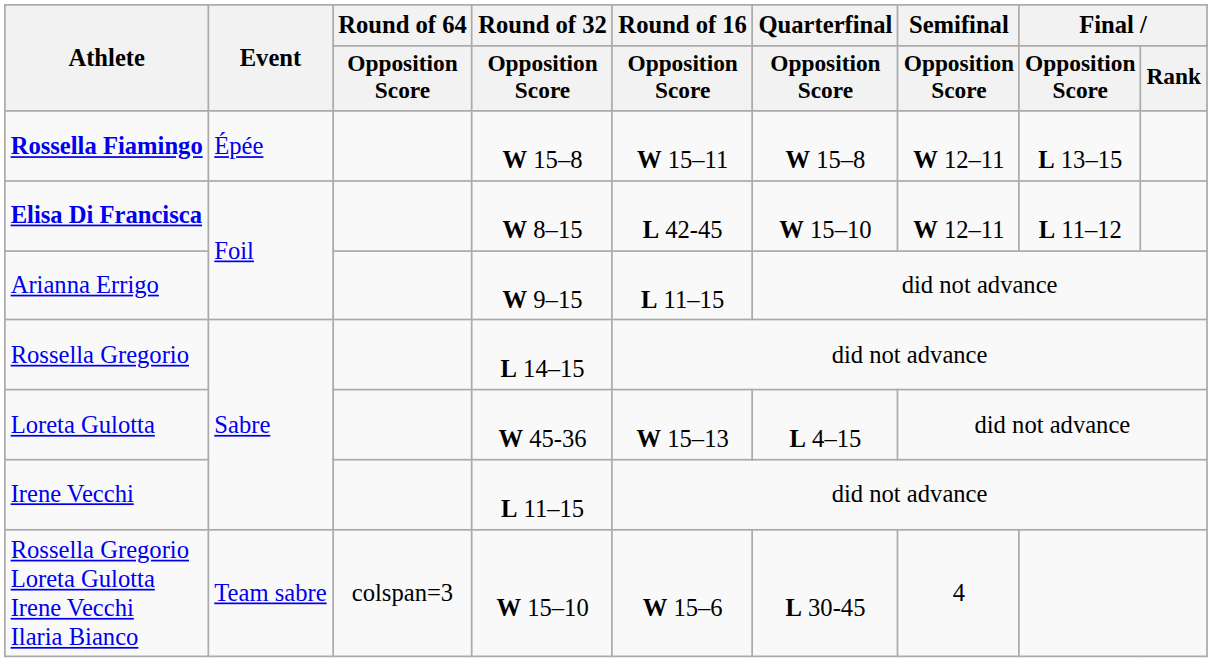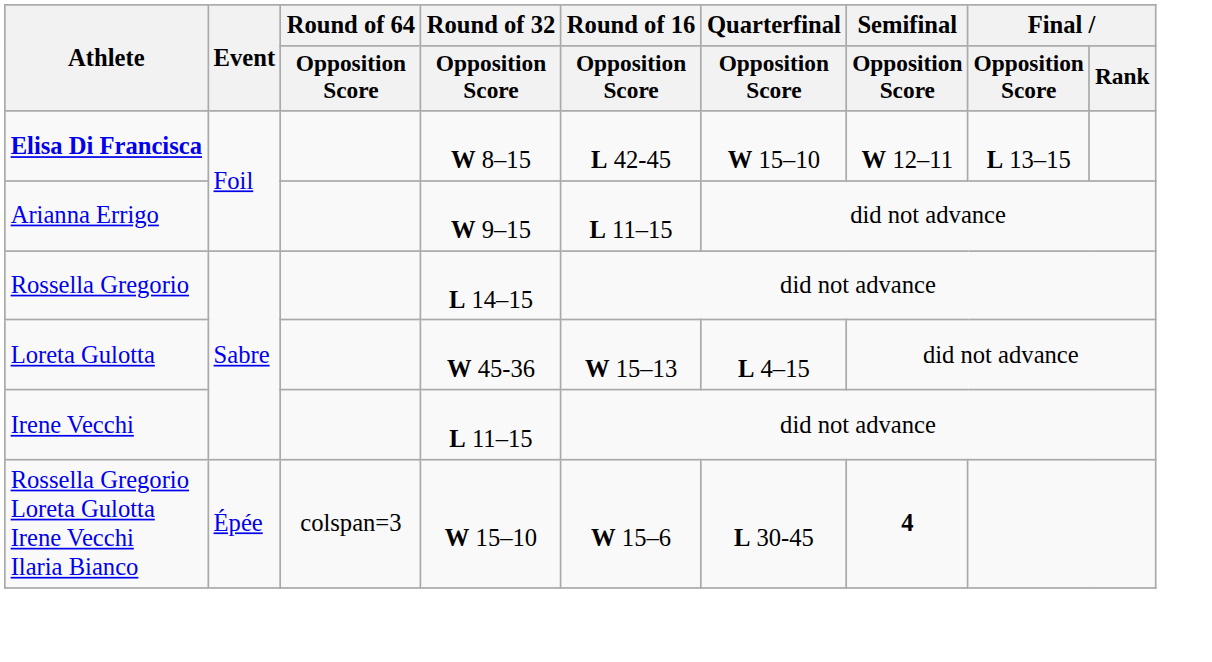- row: (107, 146)
(1080, 230) L 11–12 -> (1029, 160) L 13–15
(270, 593) Team sabre -> (238, 523) Épée
(959, 593) normal -> (907, 523) bold
